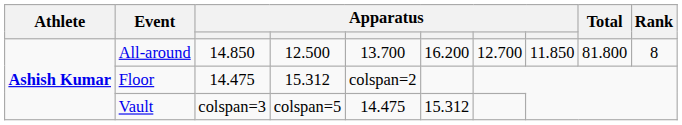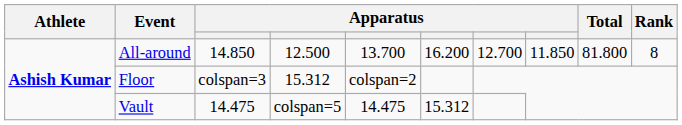(232, 79) 14.475 -> (232, 79) colspan=3
(232, 107) colspan=3 -> (232, 107) 14.475
